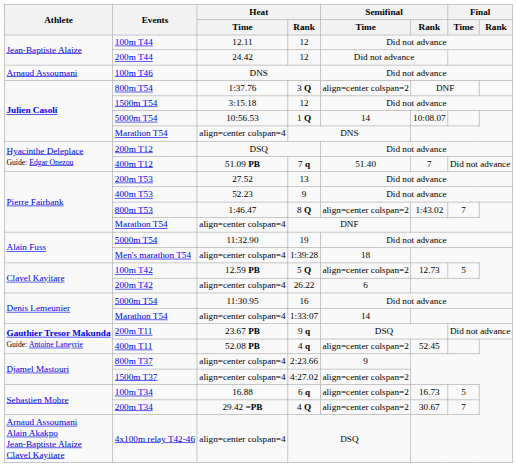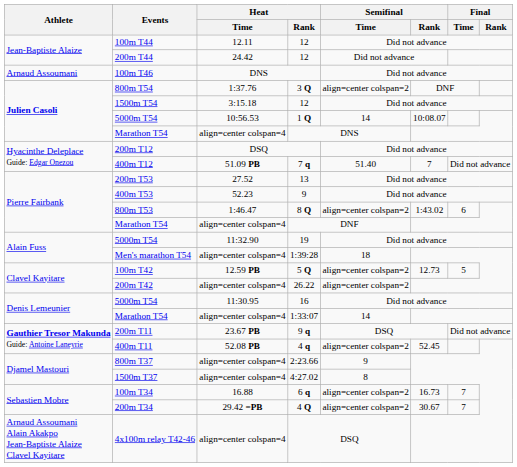(464, 210) 7 -> (464, 210) 6
(366, 286) 6 -> (366, 286) align=center colspan=2
(366, 377) align=center colspan=2 -> (366, 377) 8
(464, 392) 5 -> (464, 392) 7
